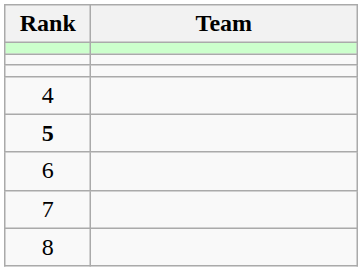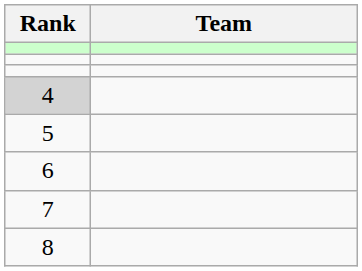(48, 94) no background -> (48, 94) lightgrey background
(48, 132) bold -> (48, 132) normal
